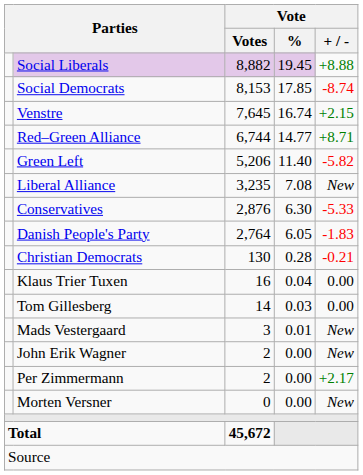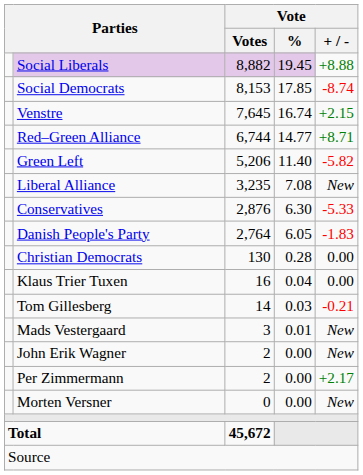(338, 257) -0.21 -> (341, 257) 0.00
(341, 305) 0.00 -> (338, 305) -0.21
